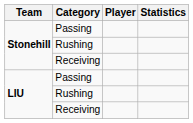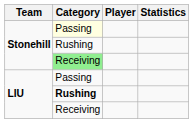(74, 29) no background -> (74, 29) lightyellow background
(78, 61) no background -> (78, 61) lightgreen background
(74, 94) normal -> (76, 94) bold
